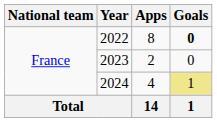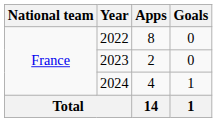(191, 38) bold -> (191, 38) normal
(191, 83) khaki background -> (191, 83) no background
